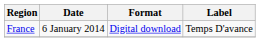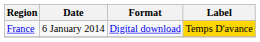(219, 28) no background -> (219, 28) gold background
